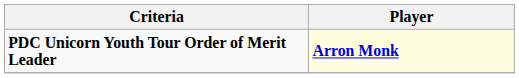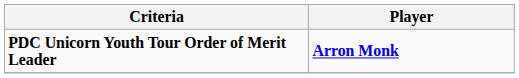(356, 51) lightyellow background -> (356, 51) no background
